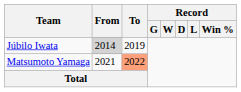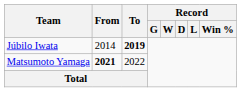(105, 45) lightgrey background -> (105, 45) no background
(135, 45) normal -> (135, 45) bold
(105, 62) normal -> (105, 62) bold
(135, 62) lightsalmon background -> (135, 62) no background
